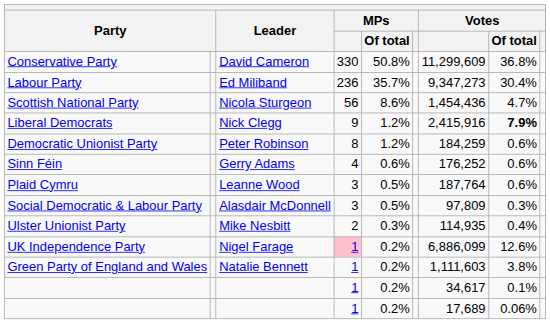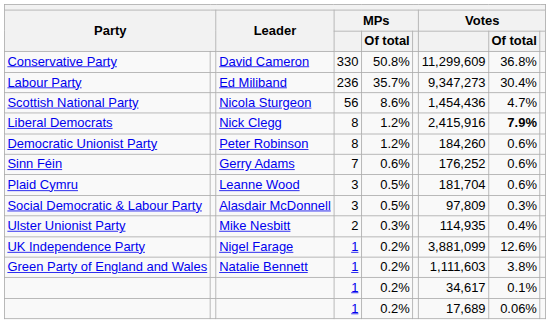(355, 123) 9 -> (355, 123) 8
(462, 144) 184,259 -> (462, 144) 184,260
(355, 164) 4 -> (355, 164) 7
(462, 185) 187,764 -> (462, 185) 181,704
(355, 246) pink background -> (355, 246) no background
(457, 246) 6,886,099 -> (457, 246) 3,881,099
